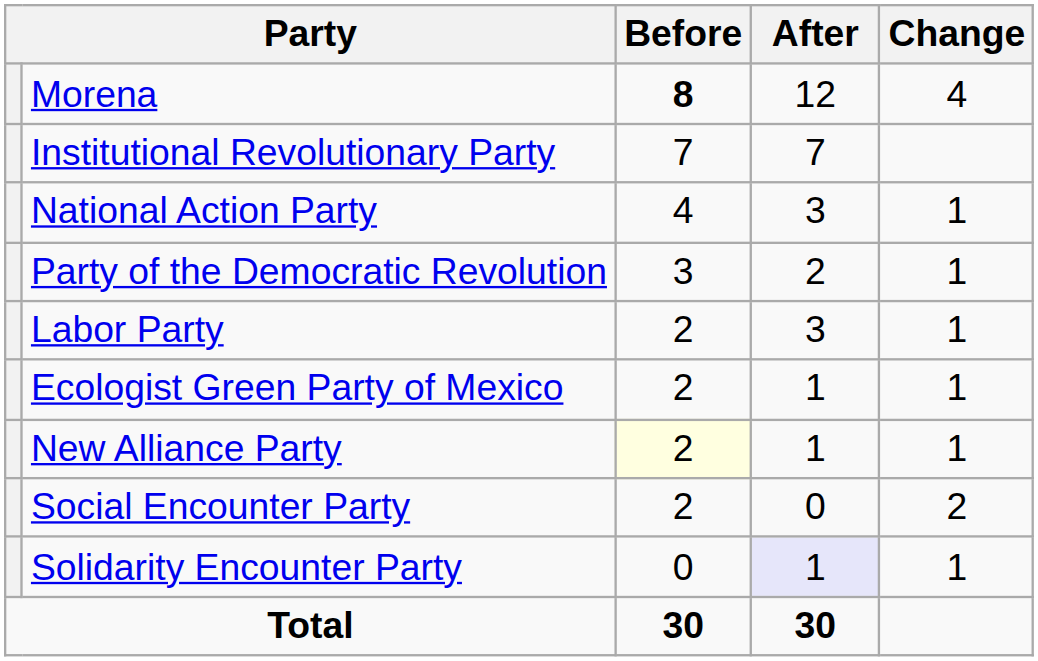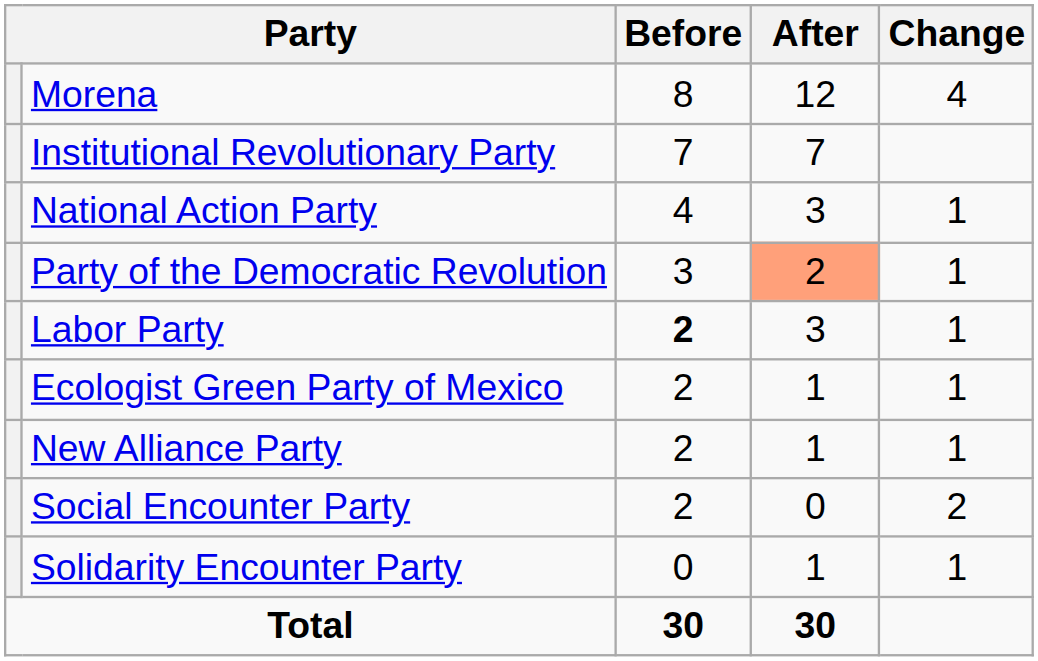(683, 93) bold -> (683, 93) normal
(815, 270) no background -> (815, 270) lightsalmon background
(683, 329) normal -> (683, 329) bold
(683, 447) lightyellow background -> (683, 447) no background
(815, 566) lavender background -> (815, 566) no background
